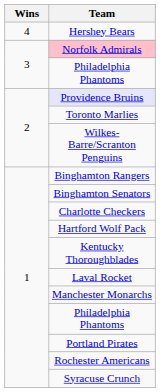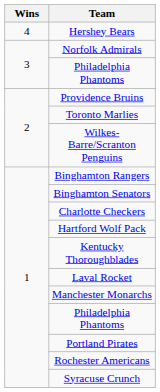(102, 49) pink background -> (102, 49) no background
(102, 97) lavender background -> (102, 97) no background
